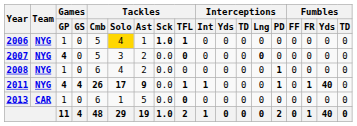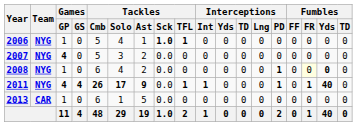(121, 41) gold background -> (121, 41) no background
(185, 56) bold -> (185, 56) normal
(261, 56) bold -> (261, 56) normal
(309, 70) no background -> (309, 70) lightyellow background
(327, 70) normal -> (327, 70) bold
(185, 99) bold -> (185, 99) normal
